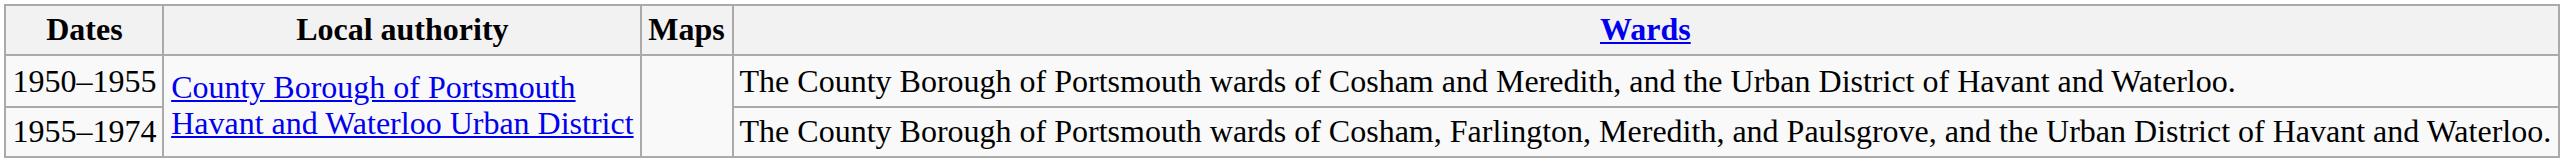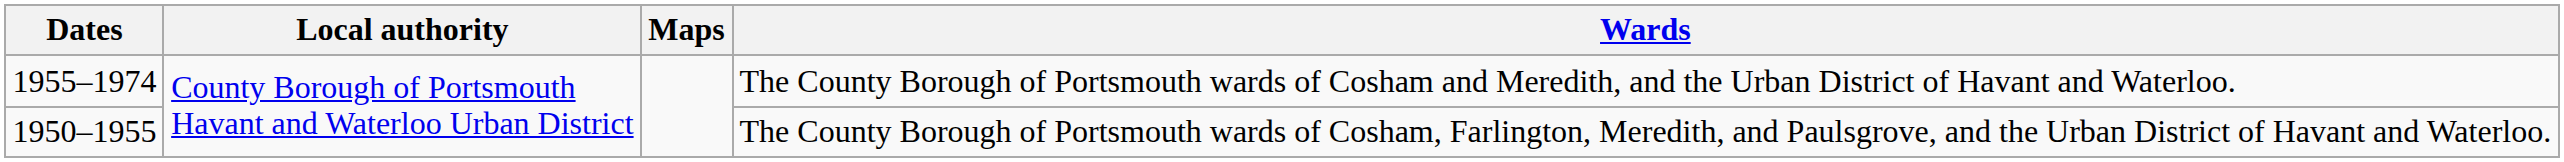(84, 80) 1950–1955 -> (84, 80) 1955–1974
(84, 131) 1955–1974 -> (84, 131) 1950–1955
